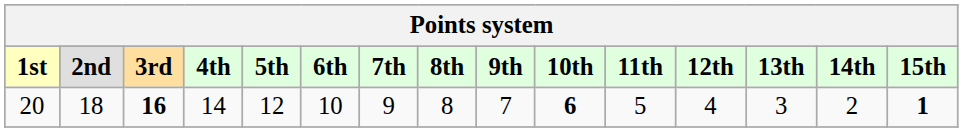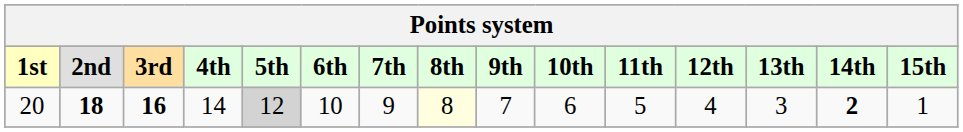(91, 107) normal -> (91, 107) bold
(272, 107) no background -> (272, 107) lightgrey background
(447, 107) no background -> (447, 107) lightyellow background
(570, 107) bold -> (570, 107) normal
(852, 107) normal -> (852, 107) bold
(923, 107) bold -> (923, 107) normal
